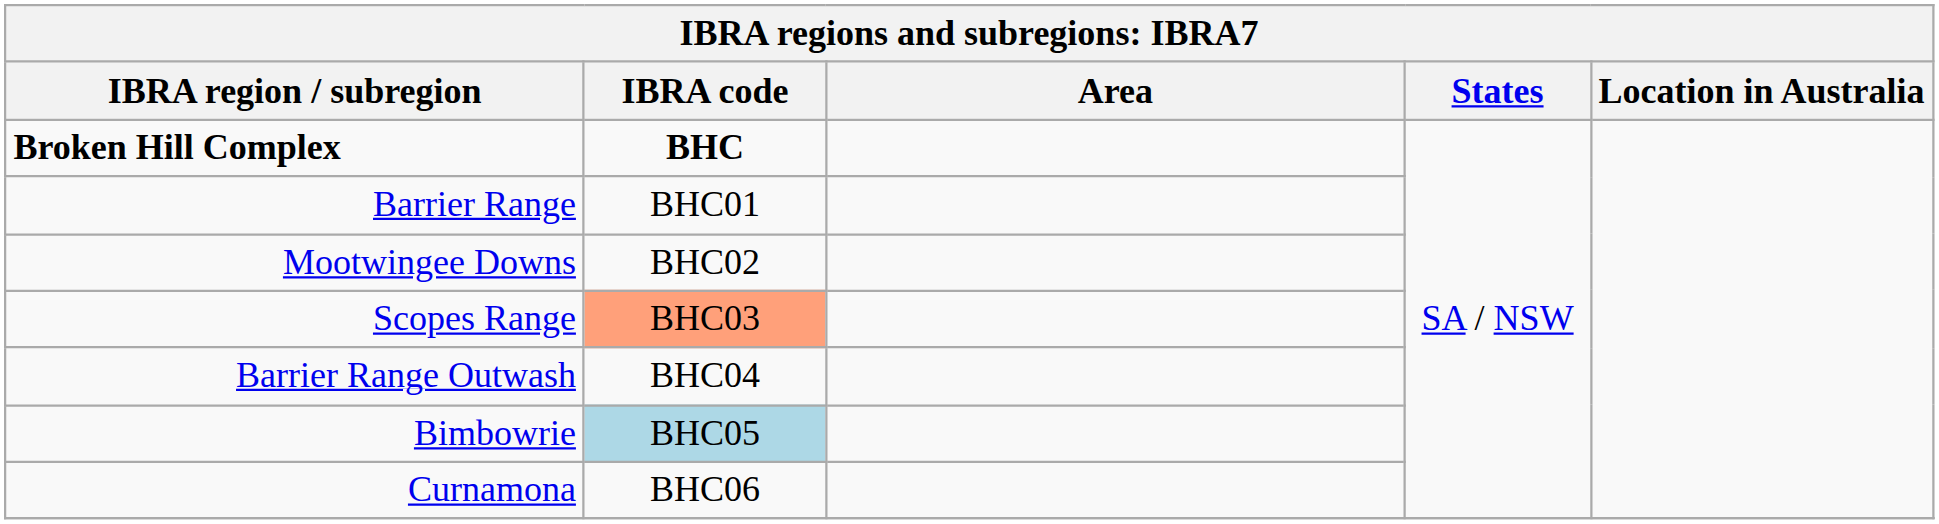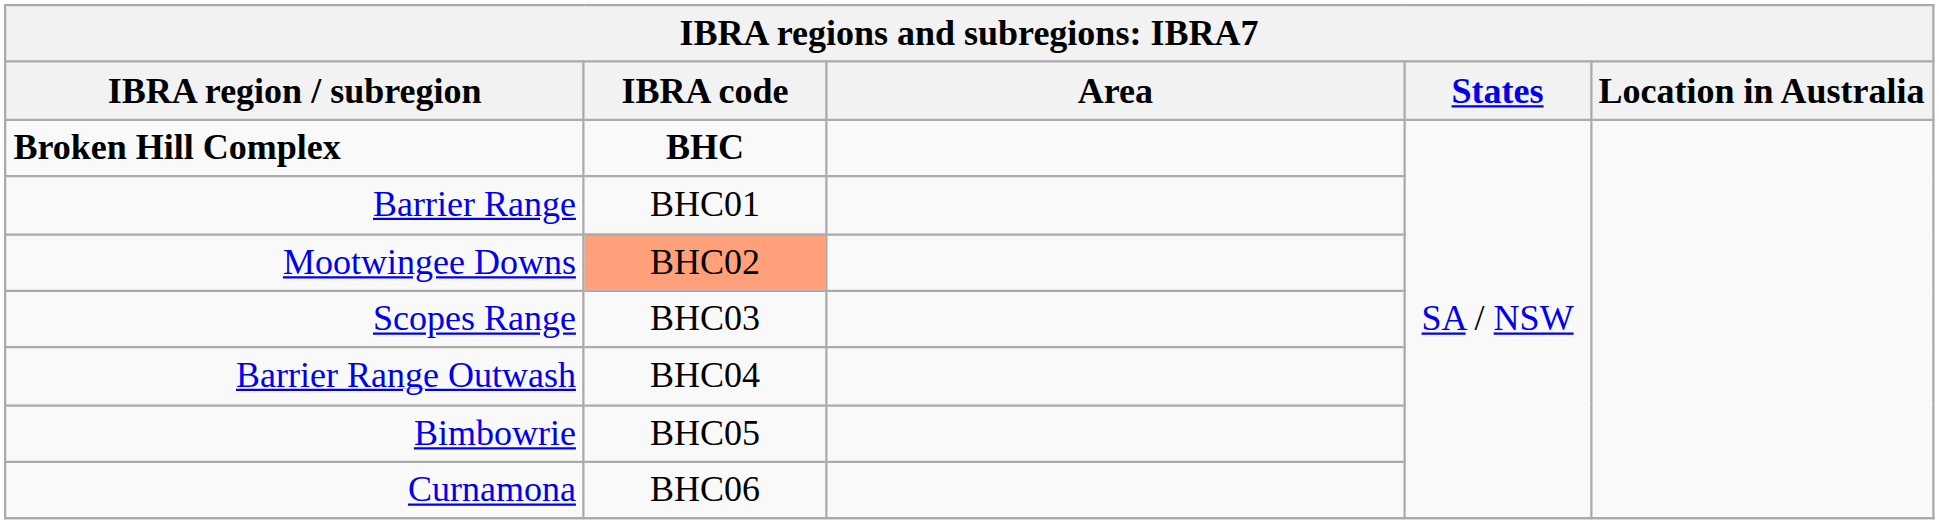(705, 261) no background -> (705, 261) lightsalmon background
(705, 318) lightsalmon background -> (705, 318) no background
(705, 432) lightblue background -> (705, 432) no background
